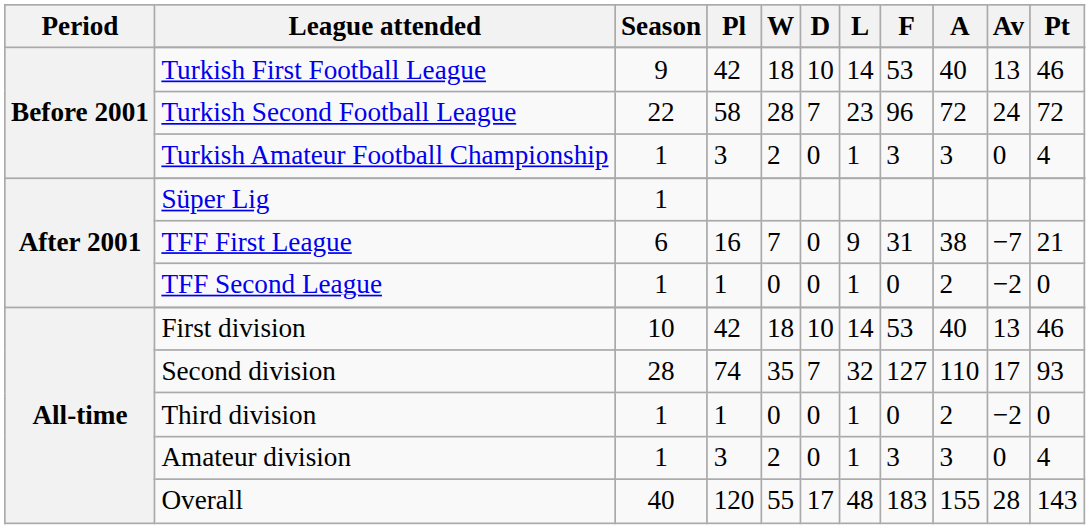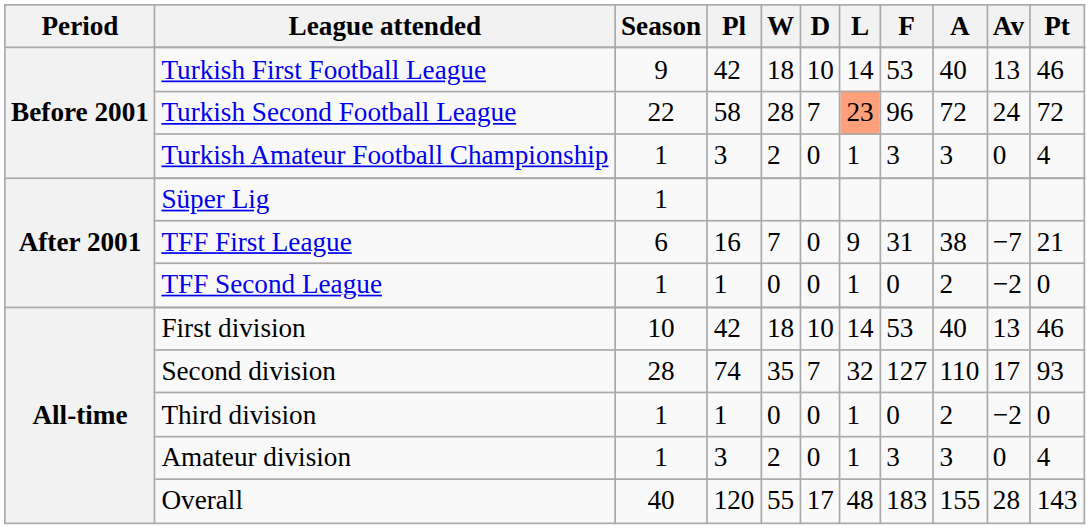(860, 112) no background -> (860, 112) lightsalmon background
